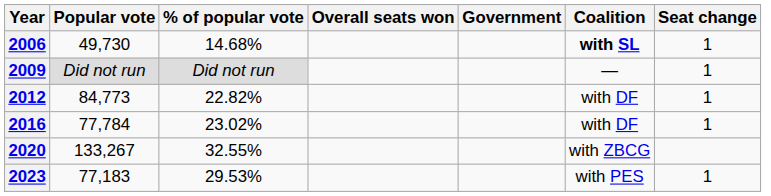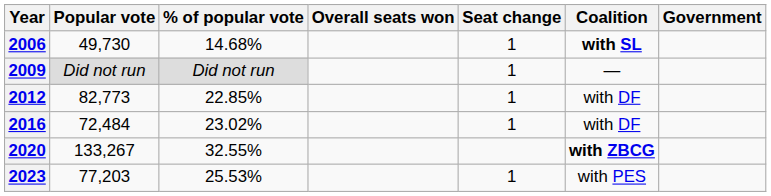columns swapped: (707, 17) <-> (512, 17)
(104, 97) 84,773 -> (104, 97) 82,773
(233, 97) 22.82% -> (233, 97) 22.85%
(104, 124) 77,784 -> (104, 124) 72,484
(610, 151) normal -> (612, 151) bold
(104, 177) 77,183 -> (104, 177) 77,203
(233, 177) 29.53% -> (233, 177) 25.53%
